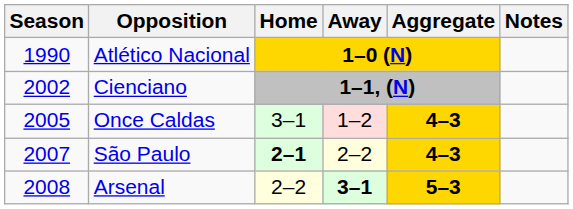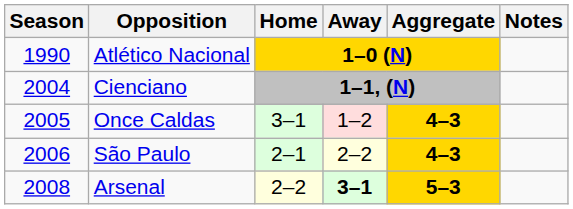(47, 87) 2002 -> (47, 87) 2004
(47, 154) 2007 -> (47, 154) 2006
(289, 154) bold -> (289, 154) normal
